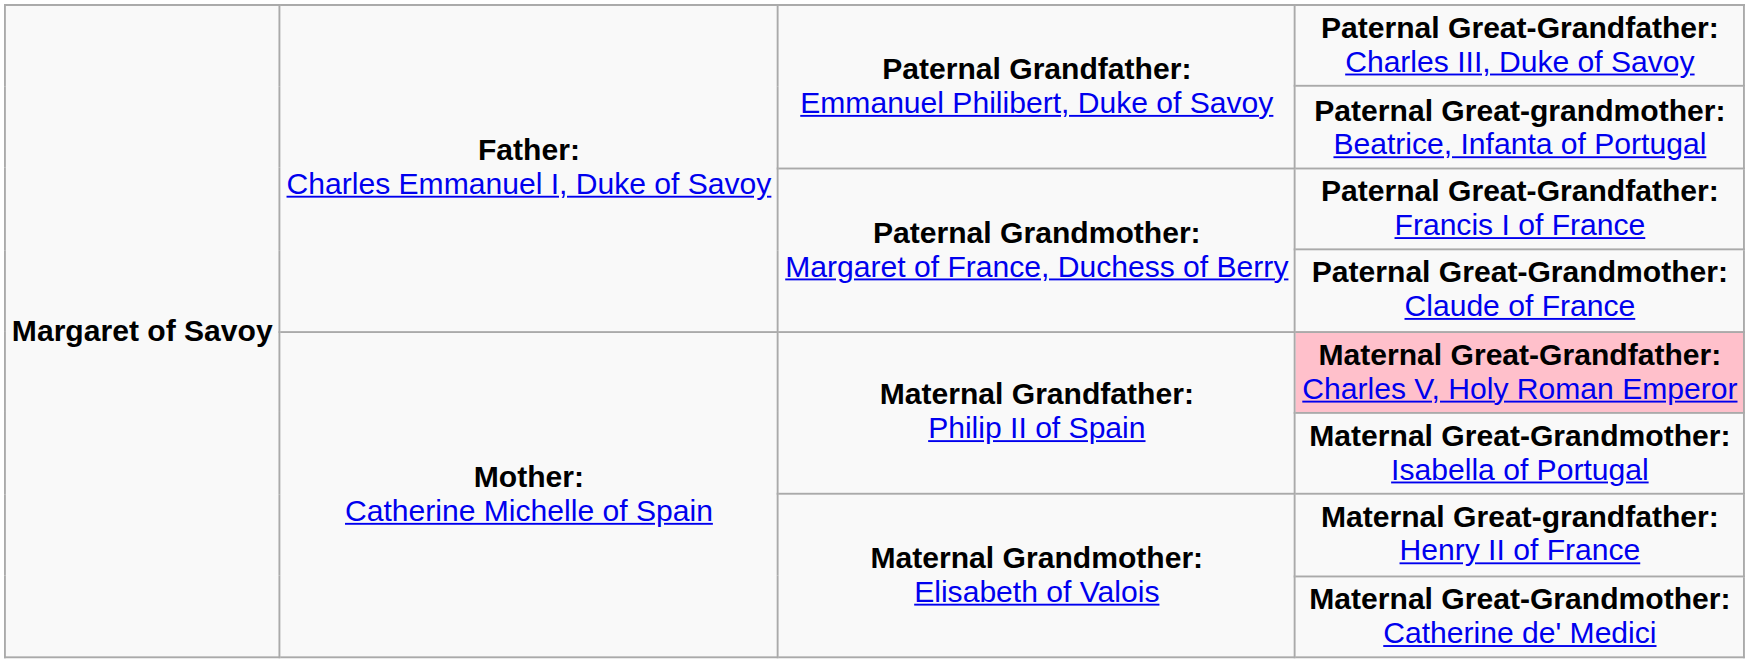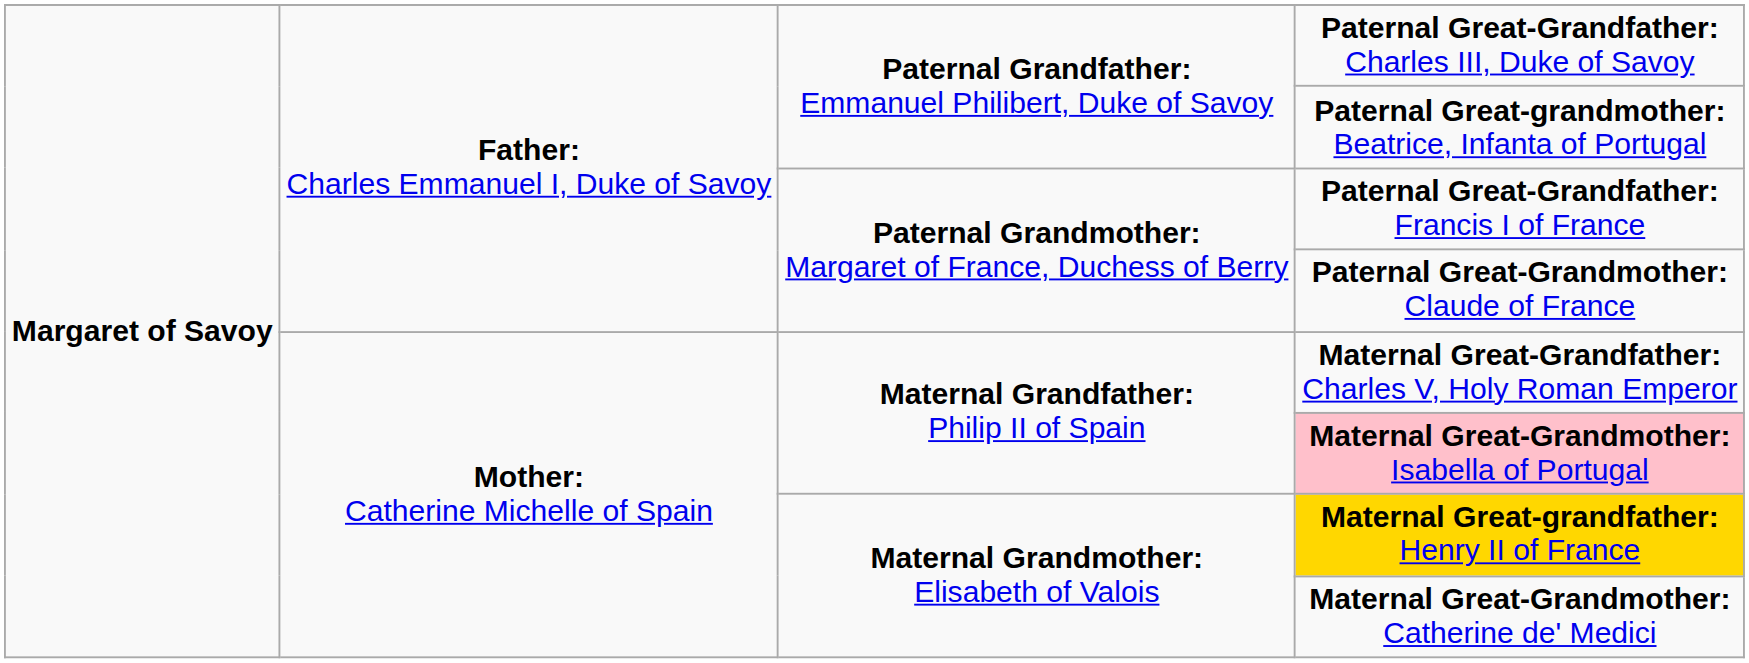(1520, 371) pink background -> (1520, 371) no background
(1520, 452) no background -> (1520, 452) pink background
(1520, 534) no background -> (1520, 534) gold background
